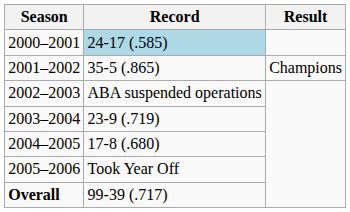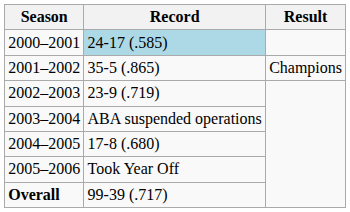(175, 93) ABA suspended operations -> (124, 93) 23-9 (.719)
(124, 118) 23-9 (.719) -> (175, 118) ABA suspended operations
